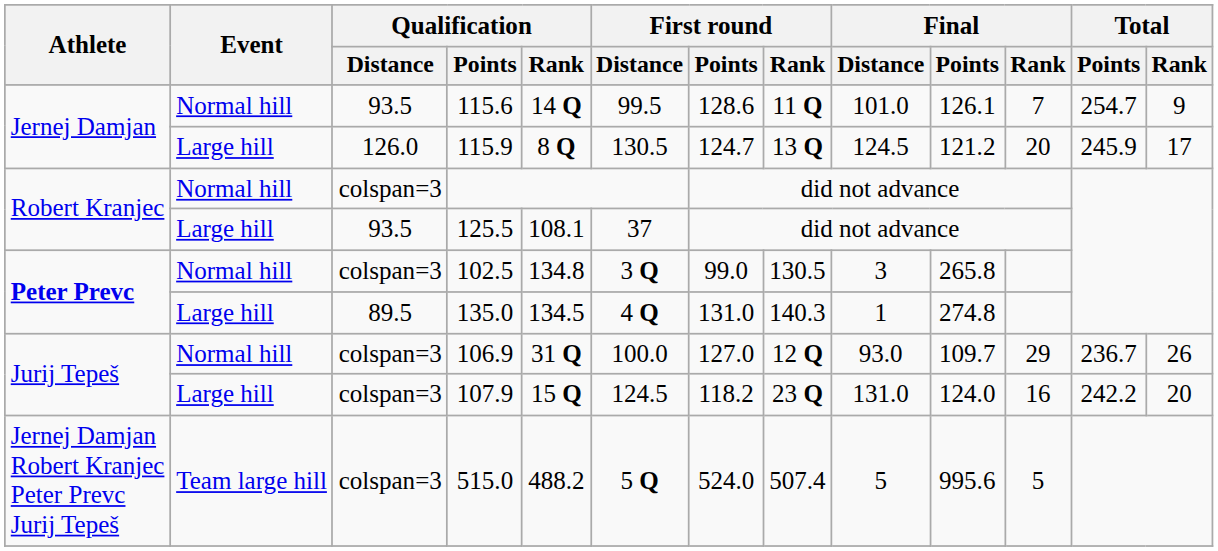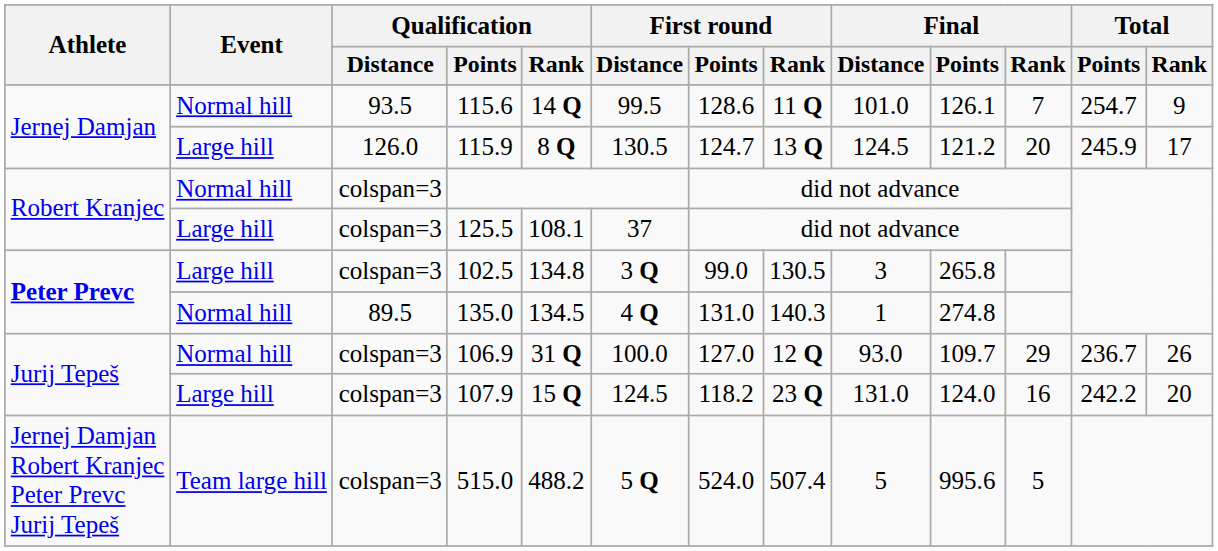(390, 229) 93.5 -> (390, 229) colspan=3
(234, 271) Normal hill -> (225, 271) Large hill
(225, 312) Large hill -> (234, 312) Normal hill
